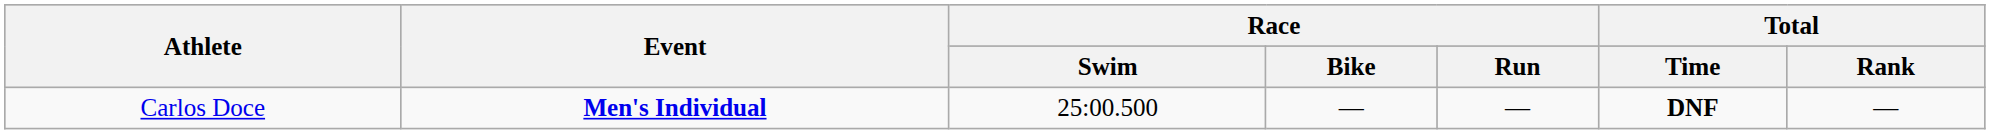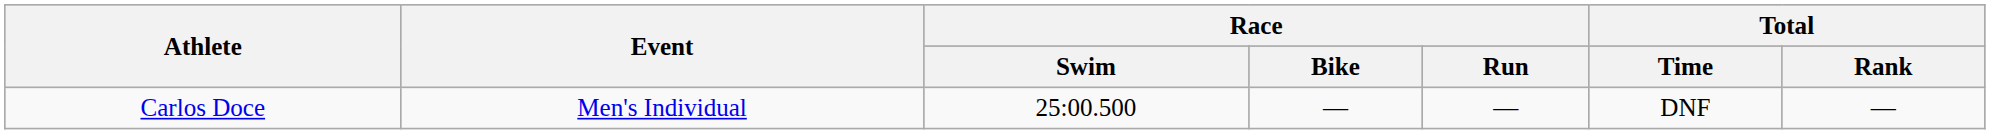(675, 108) bold -> (662, 108) normal
(1693, 108) bold -> (1685, 108) normal
